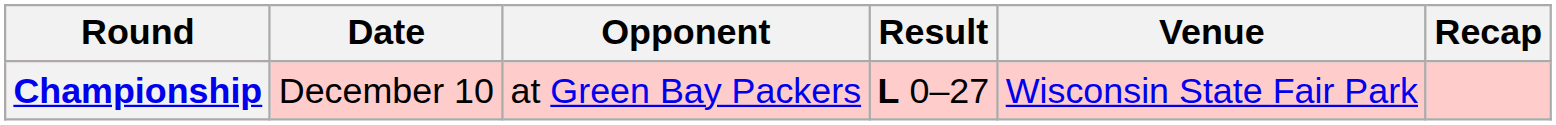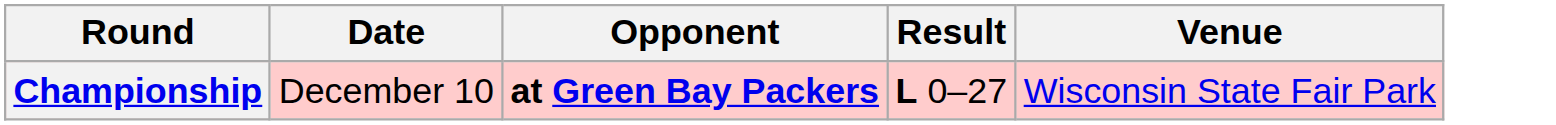- column: (1488, 32)
(686, 89) normal -> (695, 89) bold
